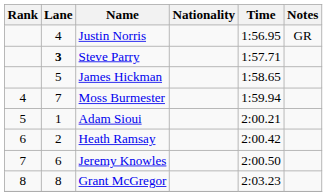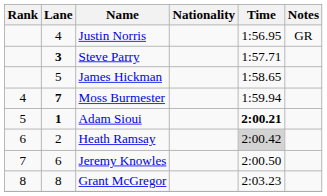(58, 98) normal -> (58, 98) bold
(58, 118) normal -> (58, 118) bold
(261, 118) normal -> (261, 118) bold
(261, 139) no background -> (261, 139) lightgrey background
